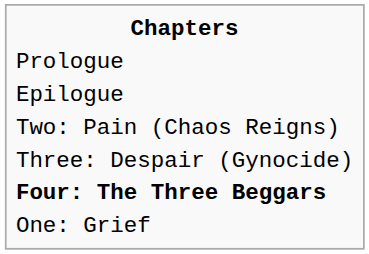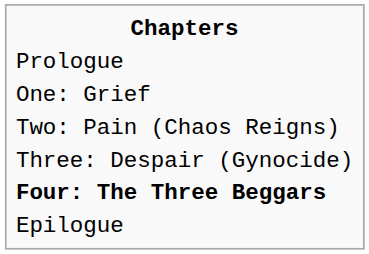(70, 94) Epilogue -> (83, 94) One: Grief
(83, 226) One: Grief -> (70, 226) Epilogue
